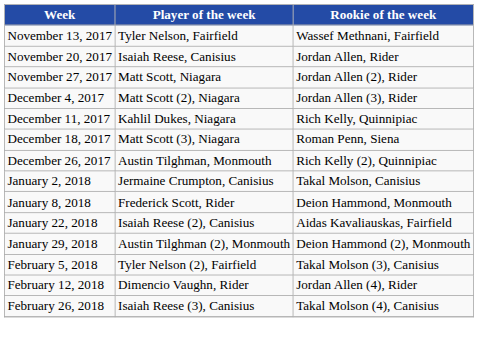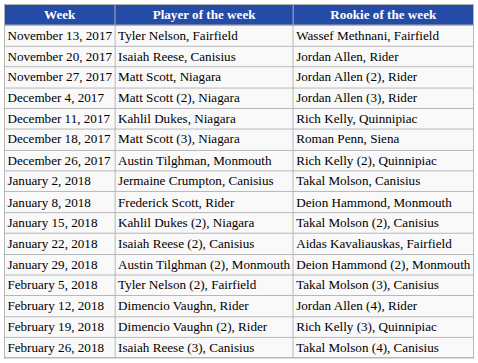+ row: (52, 222)
+ row: (56, 327)
